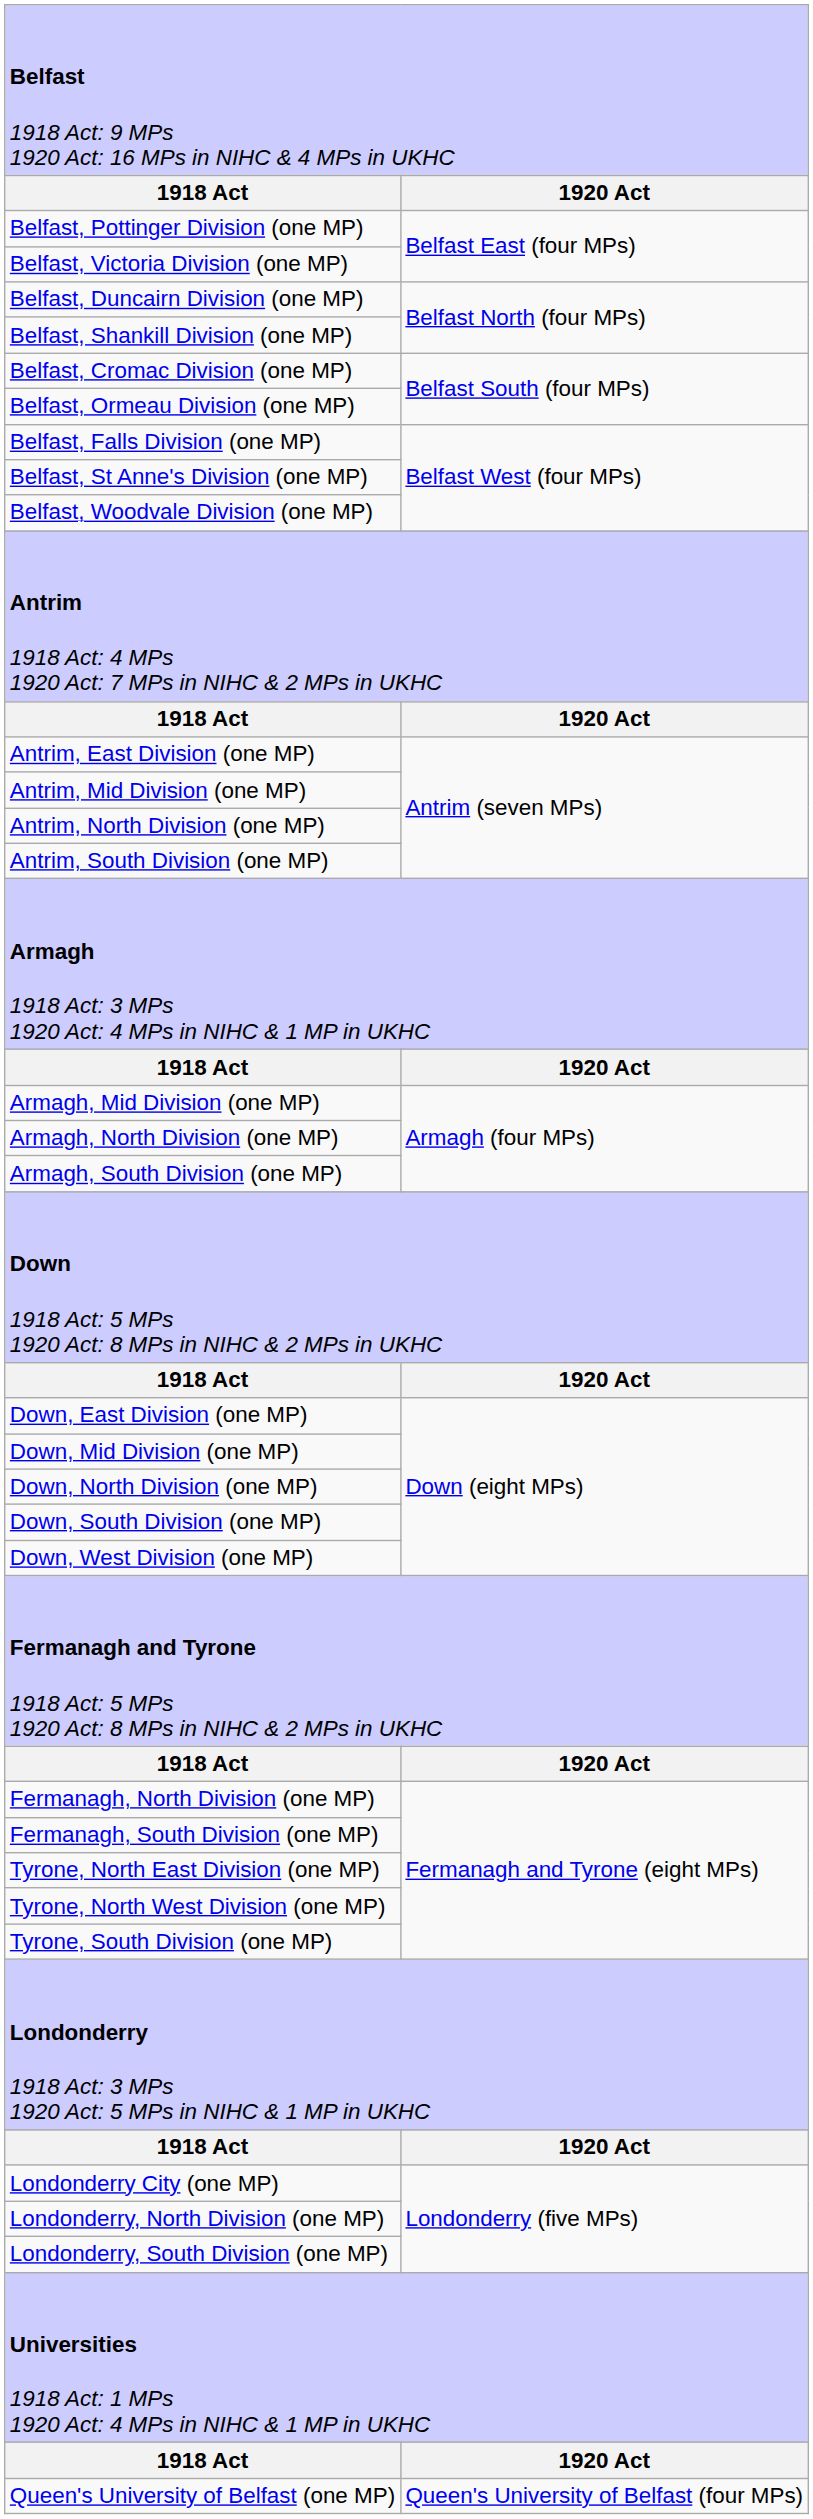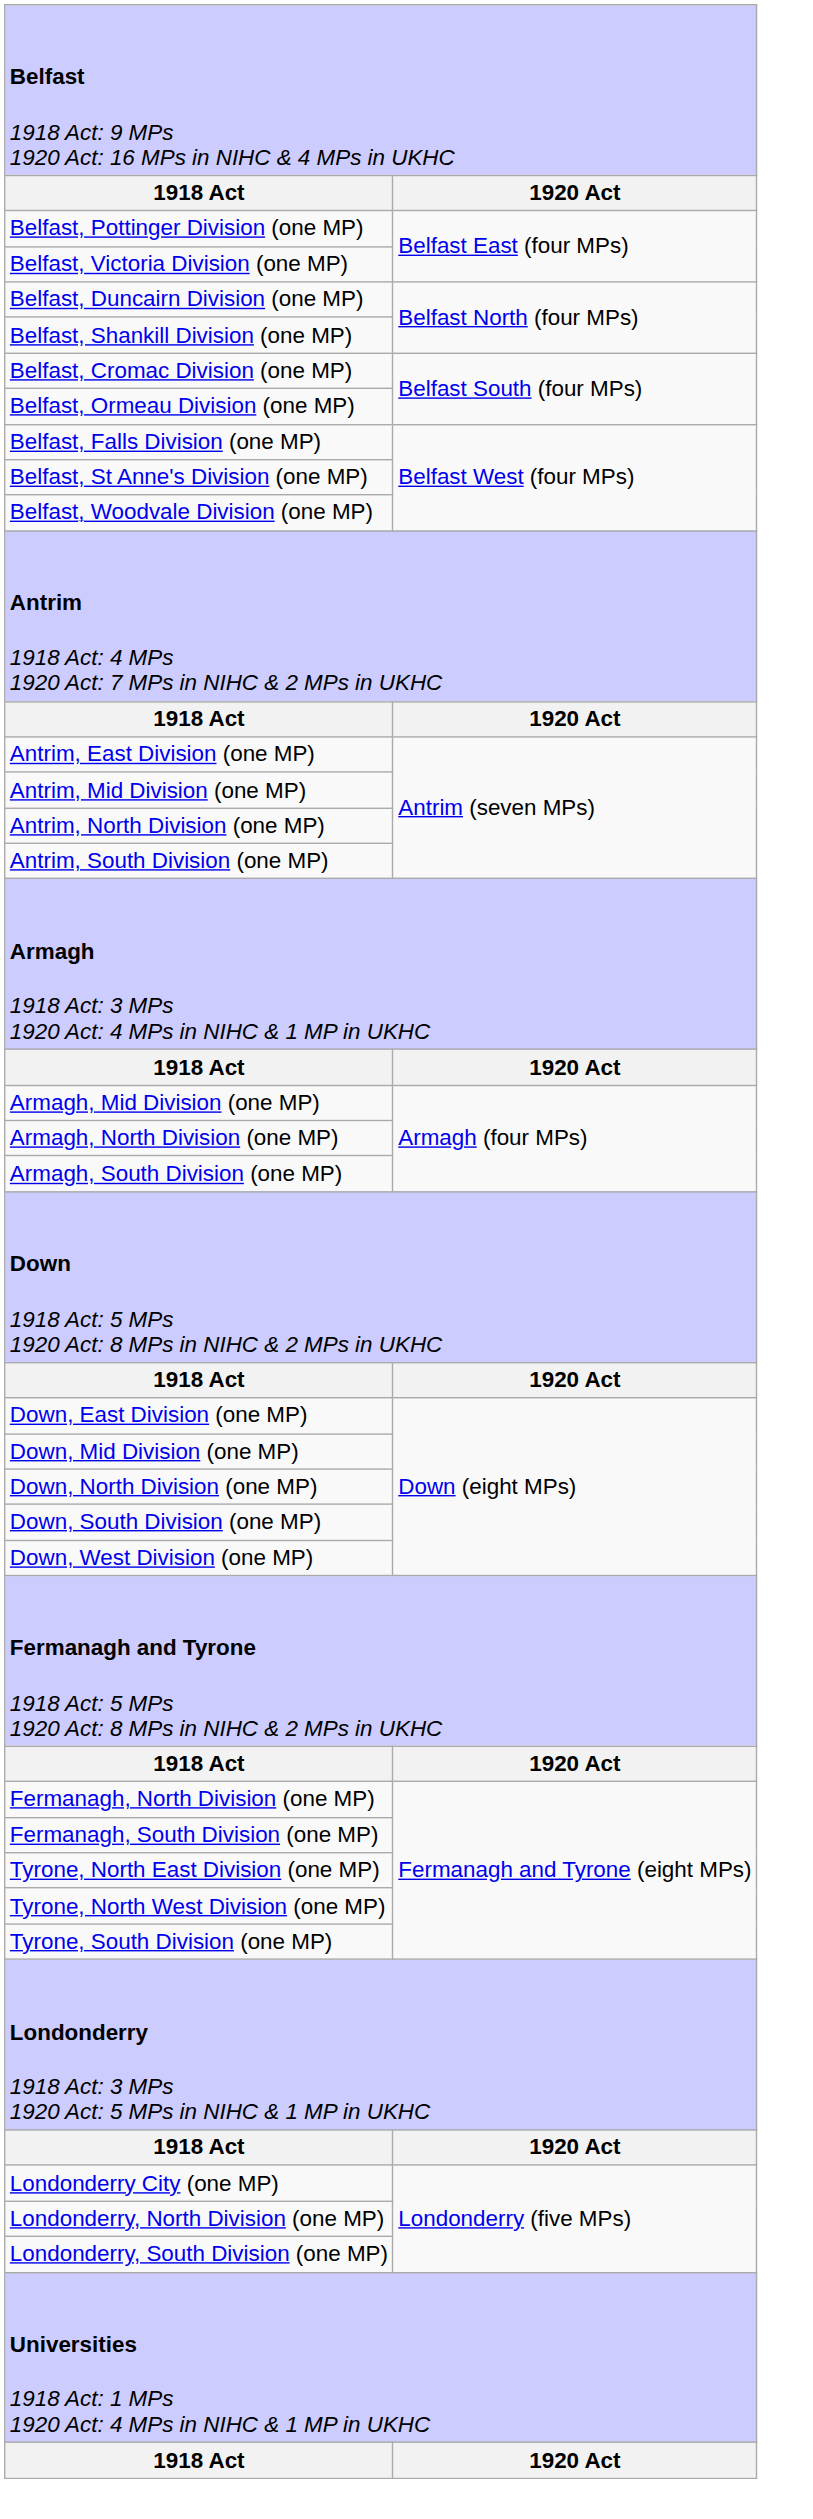- row: (202, 2495)
